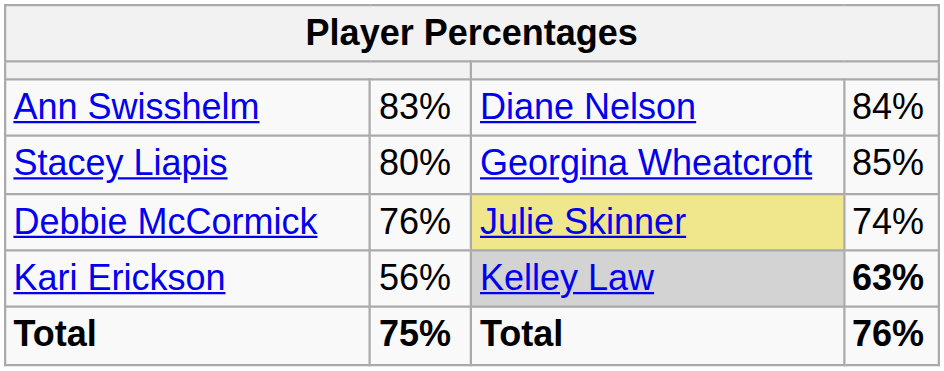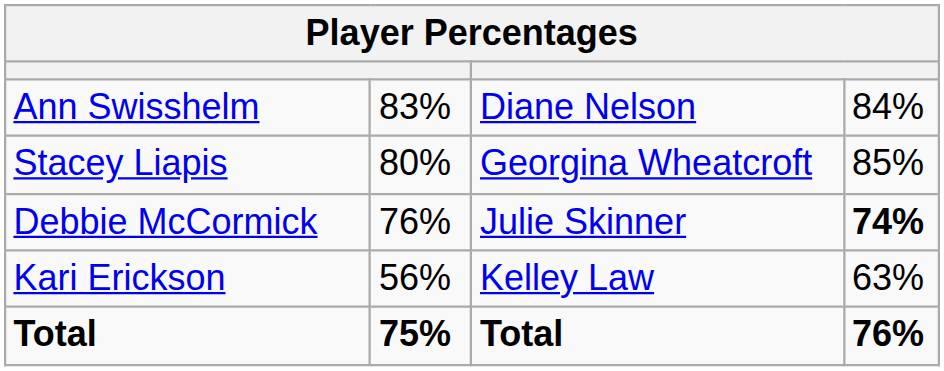(583, 220) khaki background -> (583, 220) no background
(888, 220) normal -> (888, 220) bold
(567, 278) lightgrey background -> (567, 278) no background
(888, 278) bold -> (888, 278) normal
